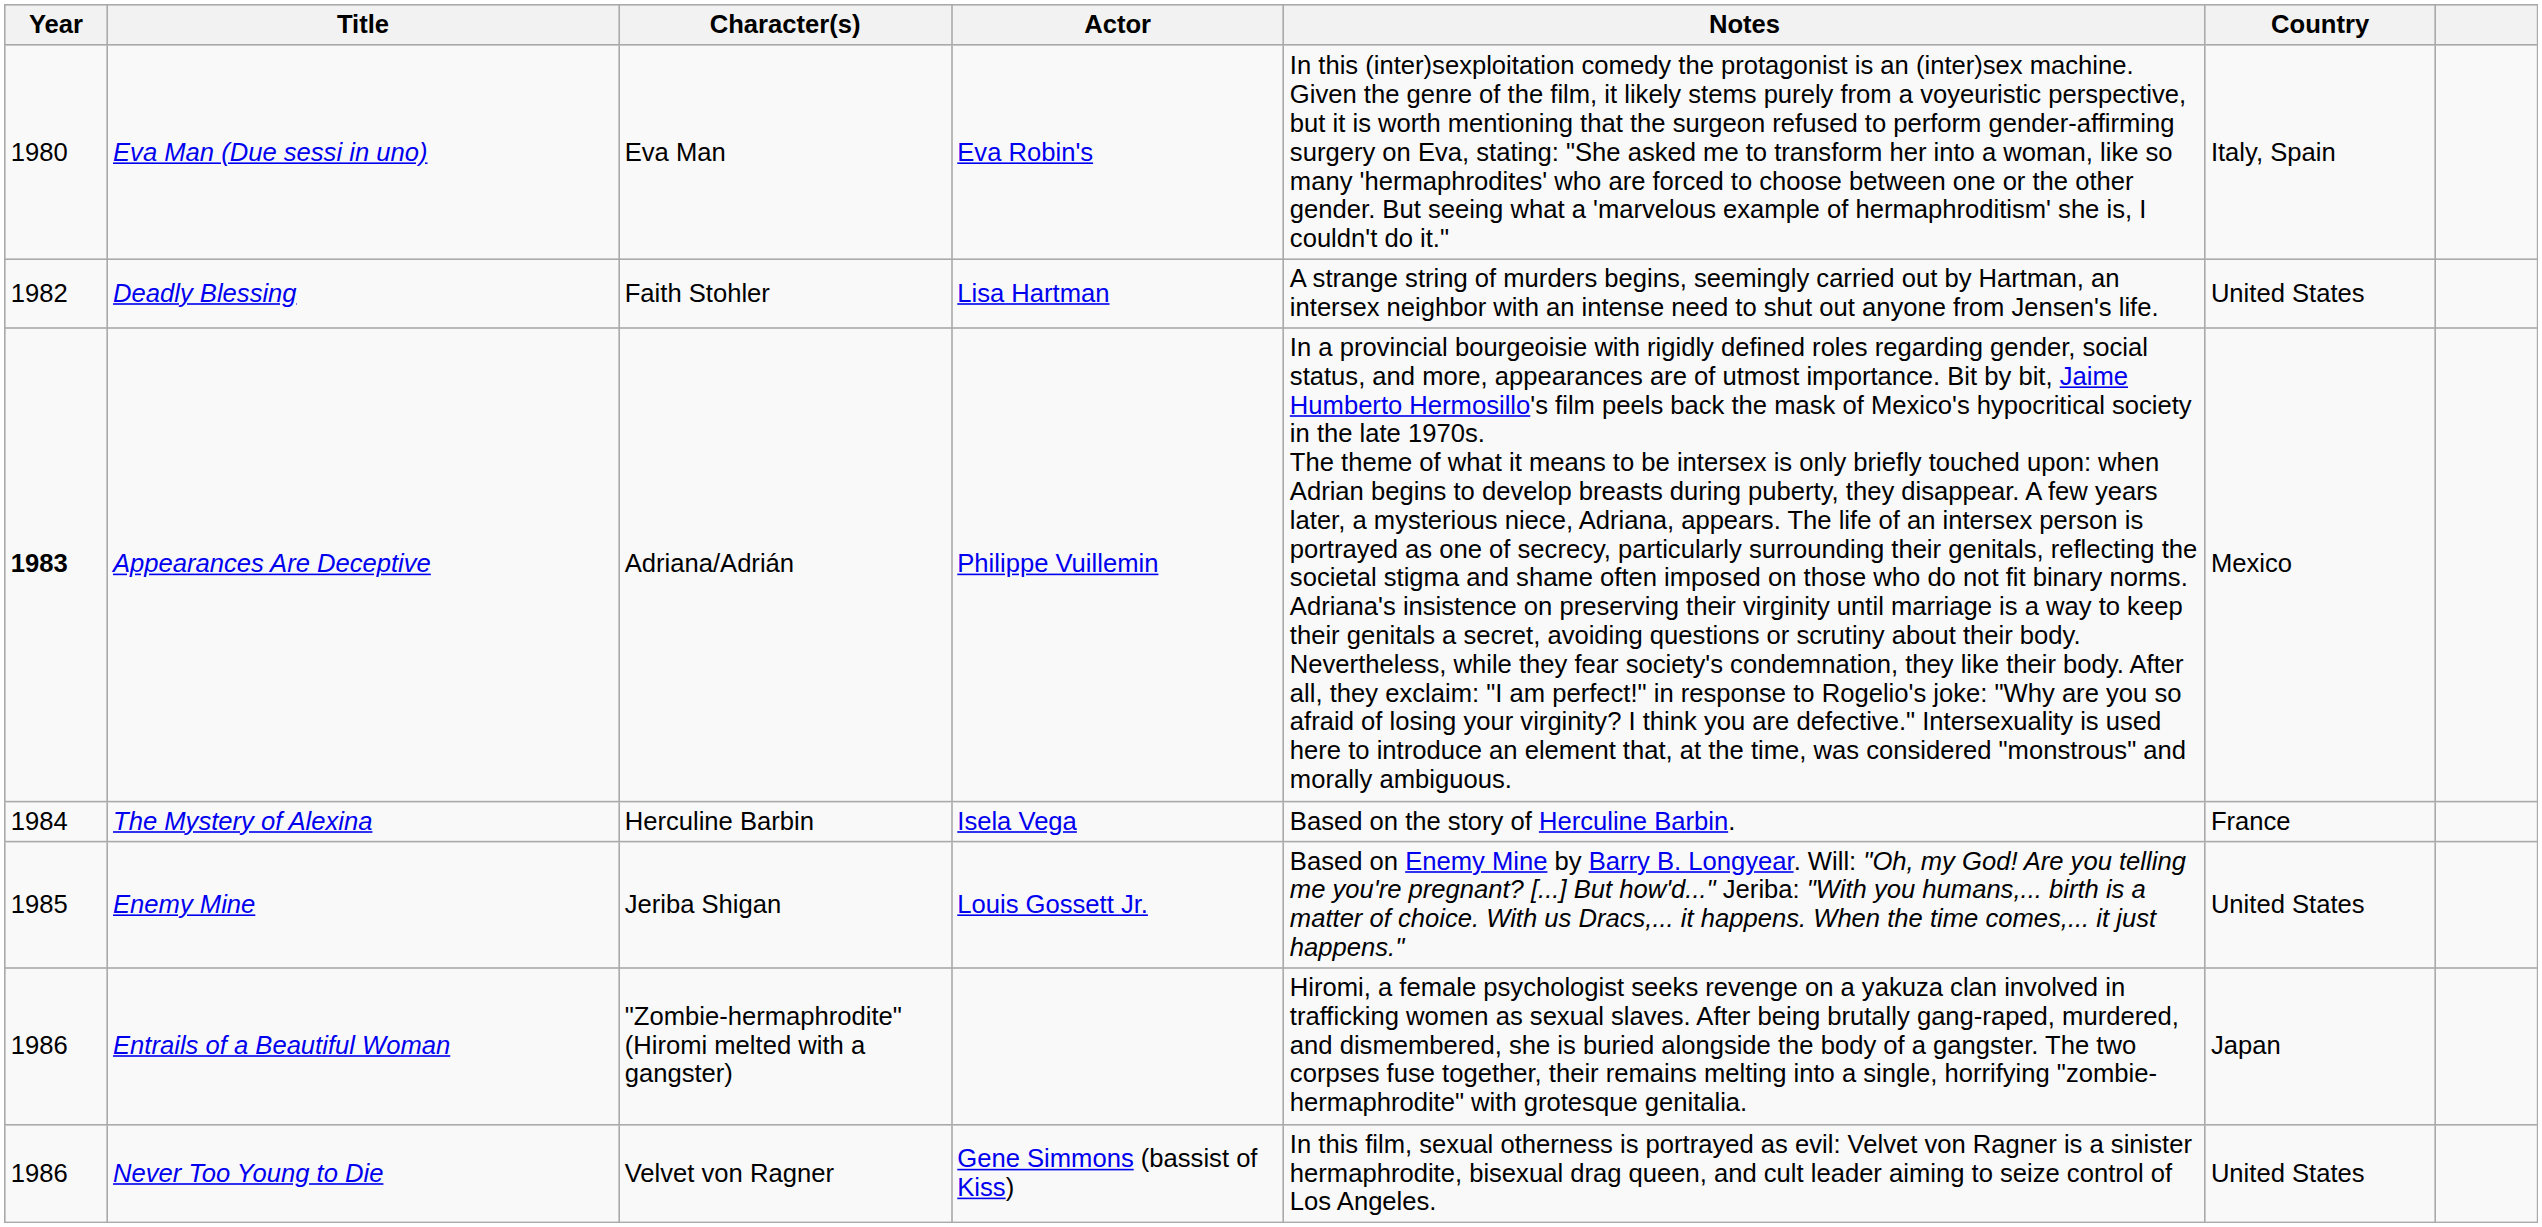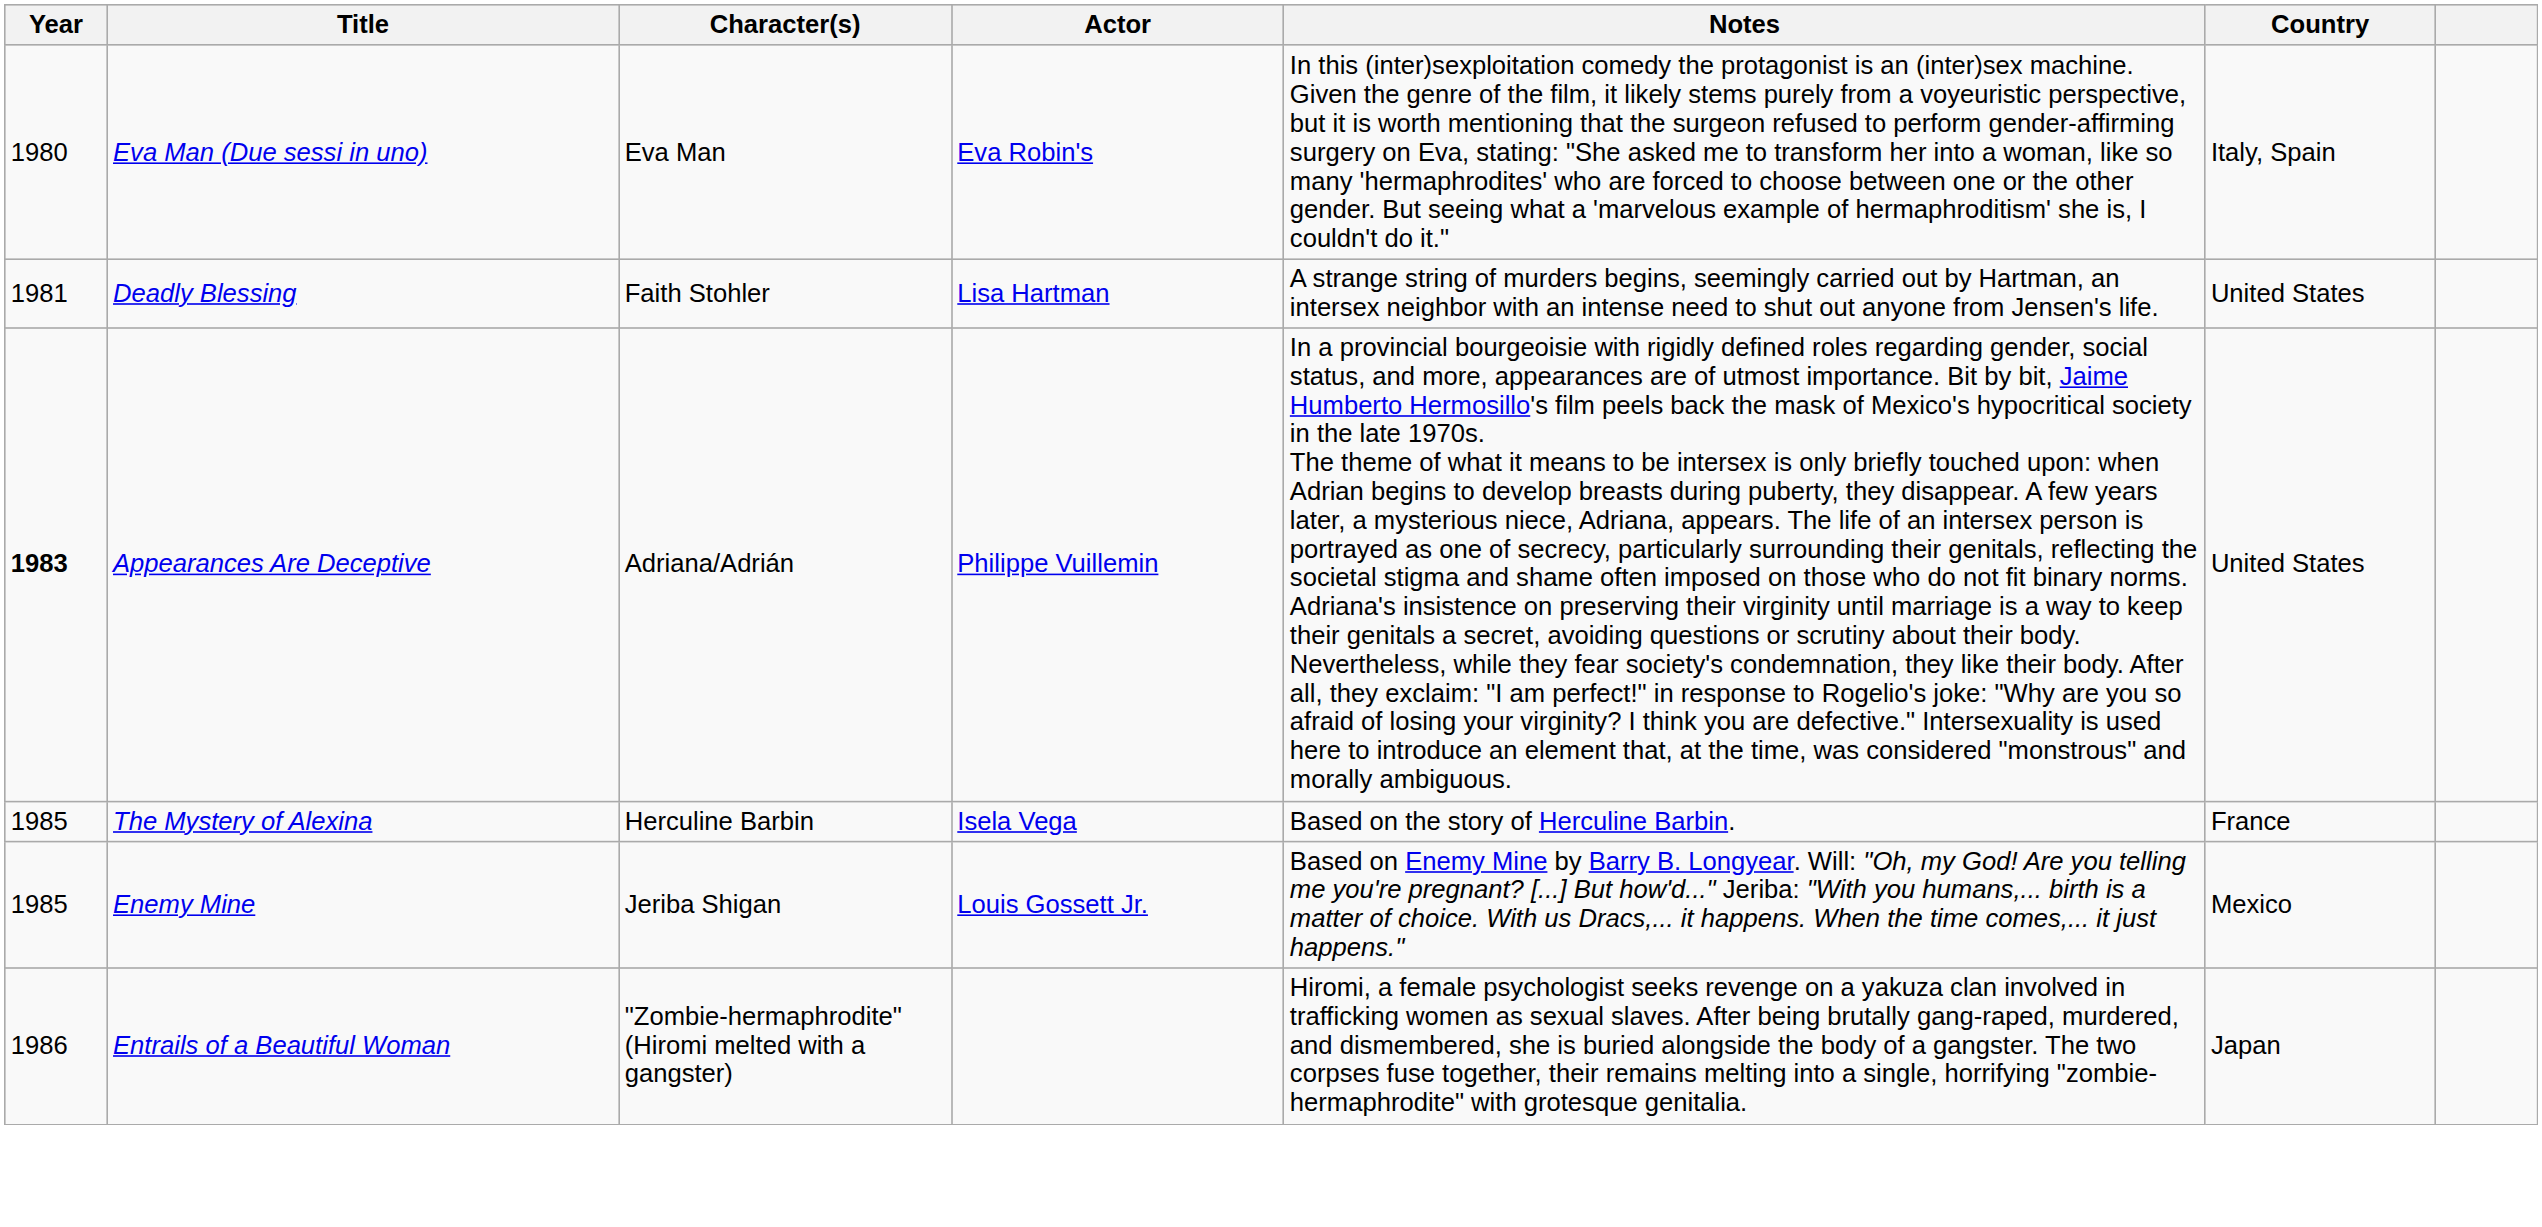(39, 293) 1982 -> (39, 293) 1981
(2251, 564) Mexico -> (2288, 564) United States
(39, 820) 1984 -> (39, 820) 1985
(2288, 904) United States -> (2251, 904) Mexico
- row: (248, 1173)
